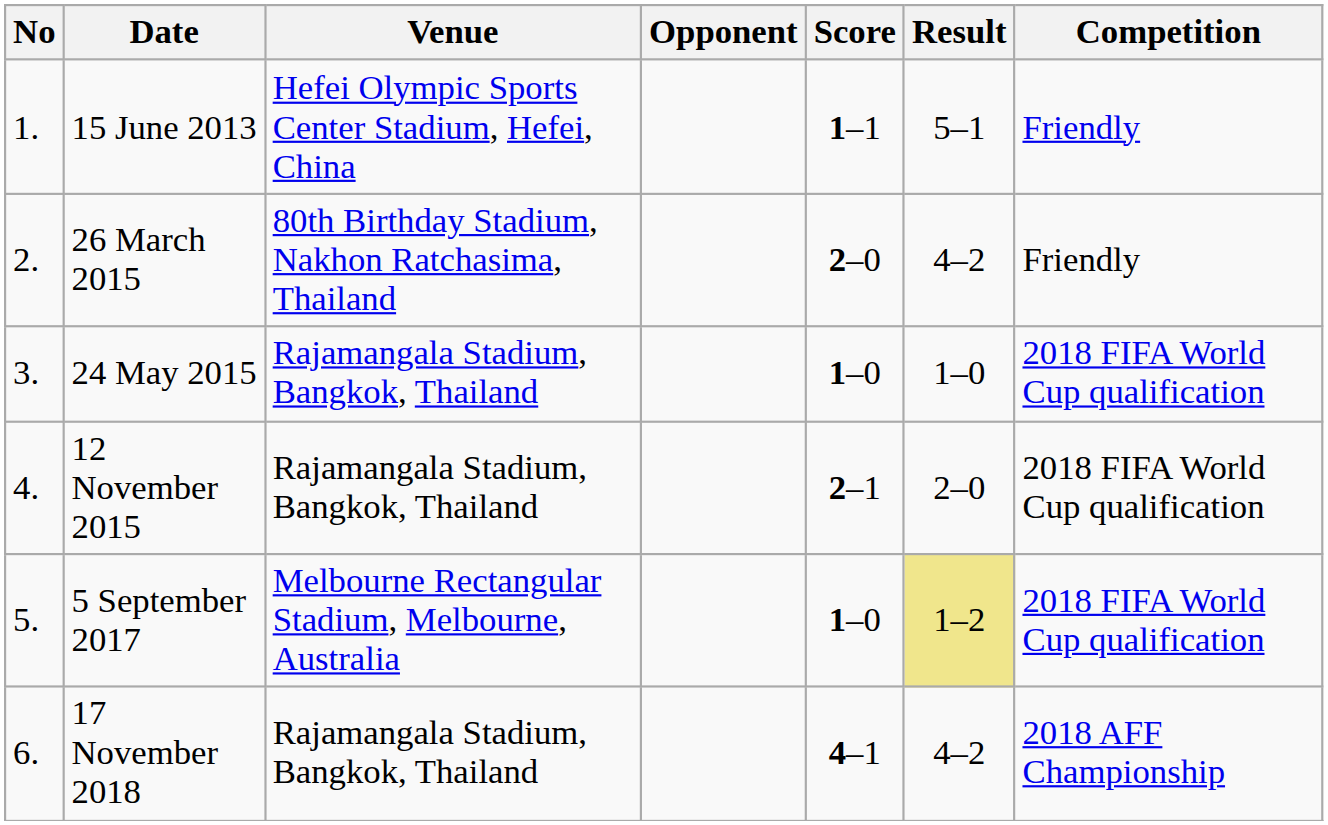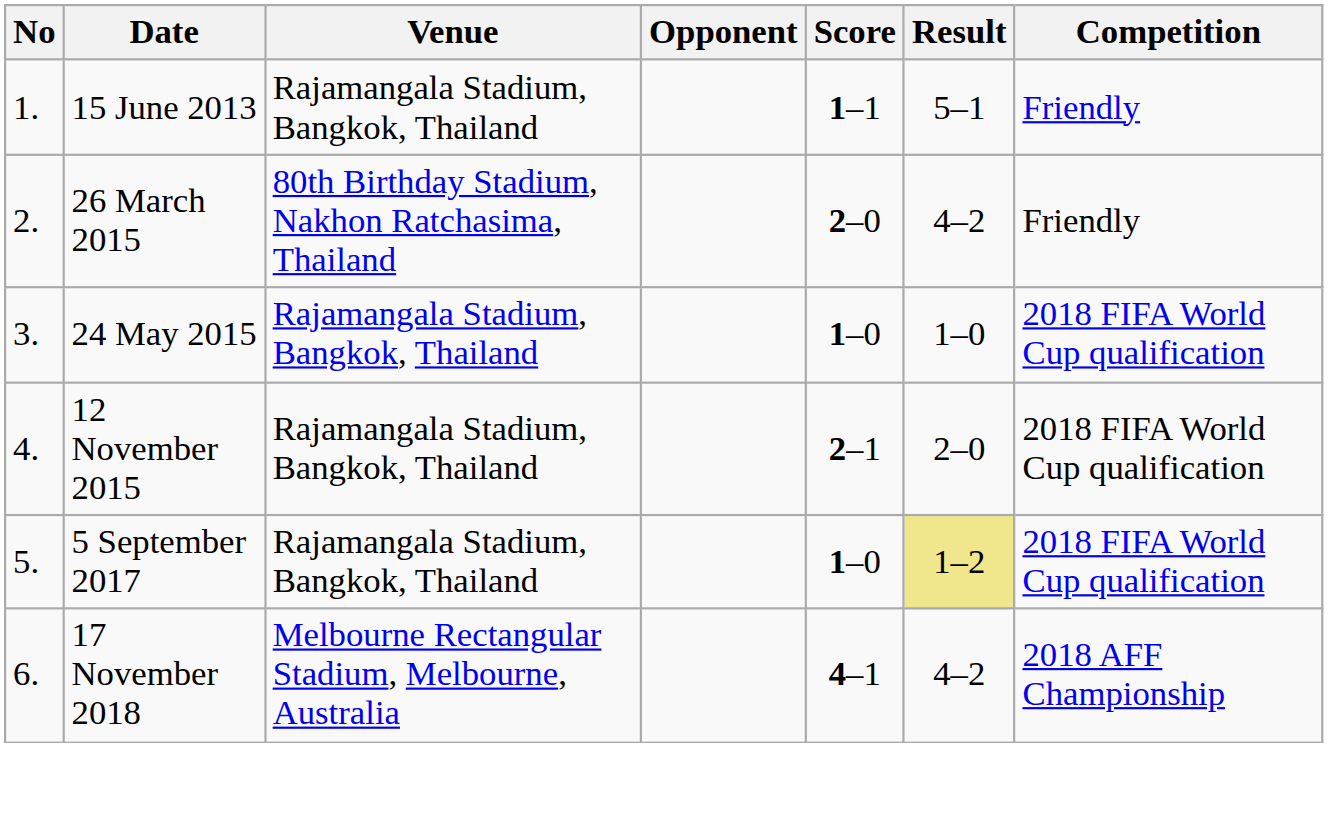(433, 126) Hefei Olympic Sports Center Stadium, Hefei, China -> (430, 106) Rajamangala Stadium, Bangkok, Thailand
(437, 619) Melbourne Rectangular Stadium, Melbourne, Australia -> (430, 561) Rajamangala Stadium, Bangkok, Thailand
(430, 753) Rajamangala Stadium, Bangkok, Thailand -> (437, 674) Melbourne Rectangular Stadium, Melbourne, Australia
